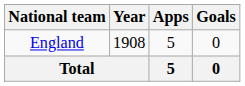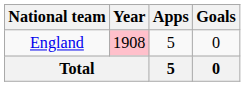(129, 42) no background -> (129, 42) pink background
